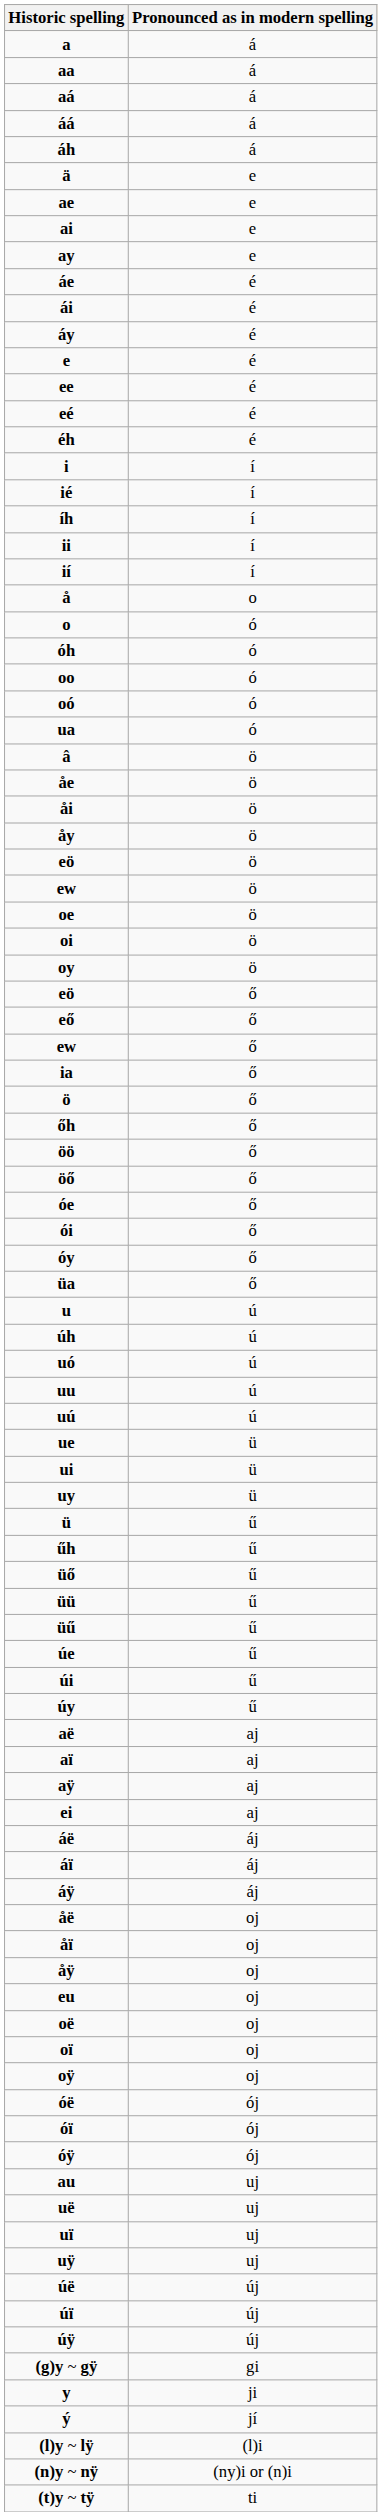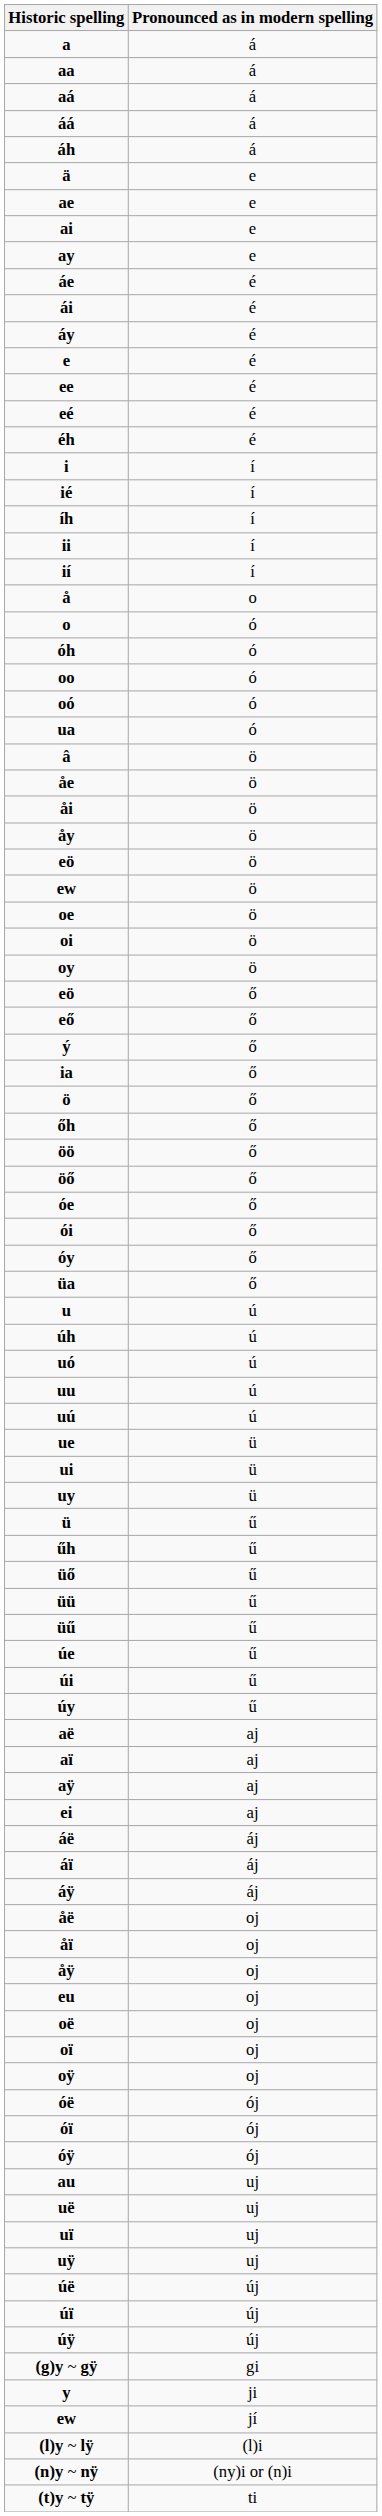(66, 1046) ew -> (66, 1046) ý
(66, 2419) ý -> (66, 2419) ew
